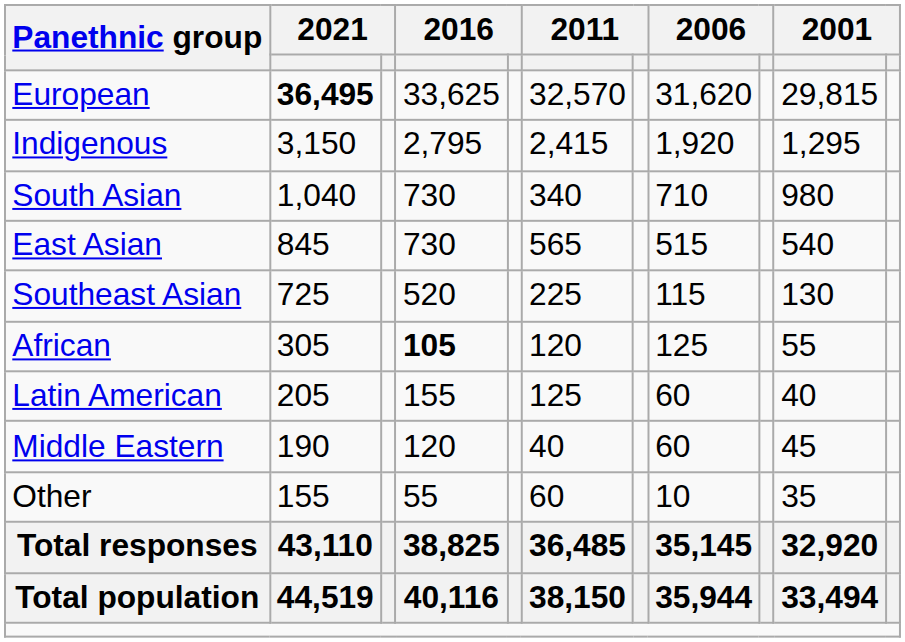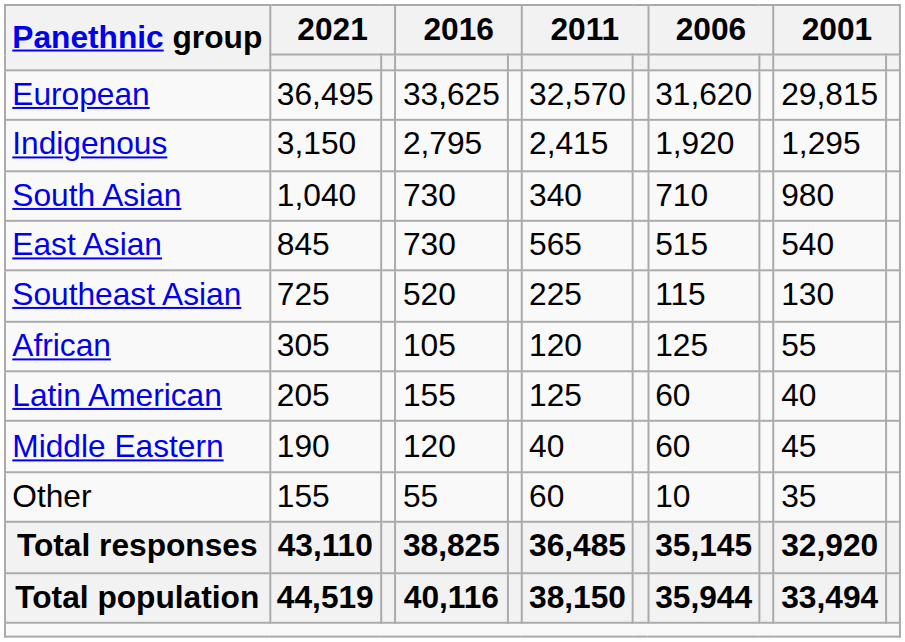(325, 94) bold -> (325, 94) normal
(429, 345) bold -> (429, 345) normal
